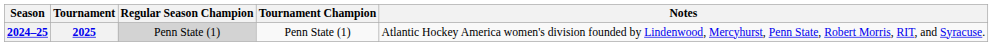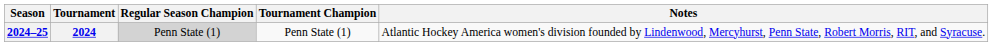(84, 32) 2025 -> (84, 32) 2024
